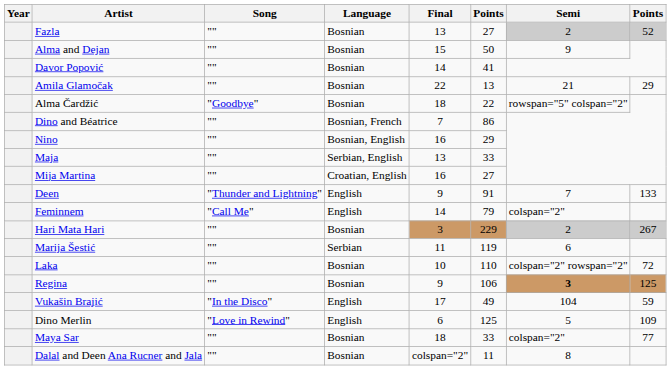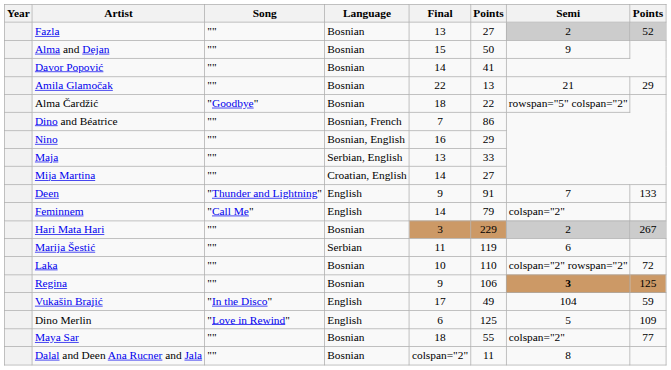(440, 175) 16 -> (440, 175) 14
(488, 337) 33 -> (488, 337) 55
